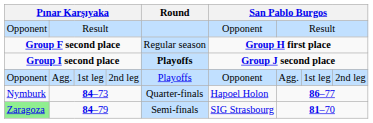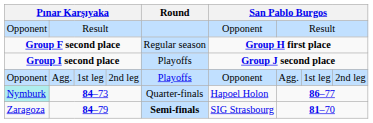(175, 61) bold -> (175, 61) normal
(26, 93) no background -> (26, 93) paleturquoise background
(26, 110) lightgreen background -> (26, 110) no background
(175, 110) normal -> (175, 110) bold
